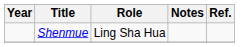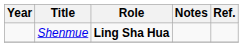(130, 32) normal -> (132, 32) bold
